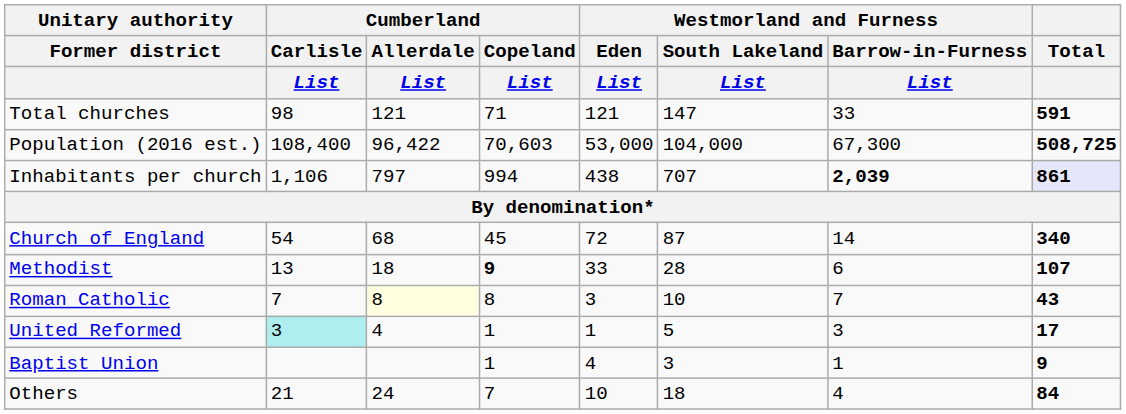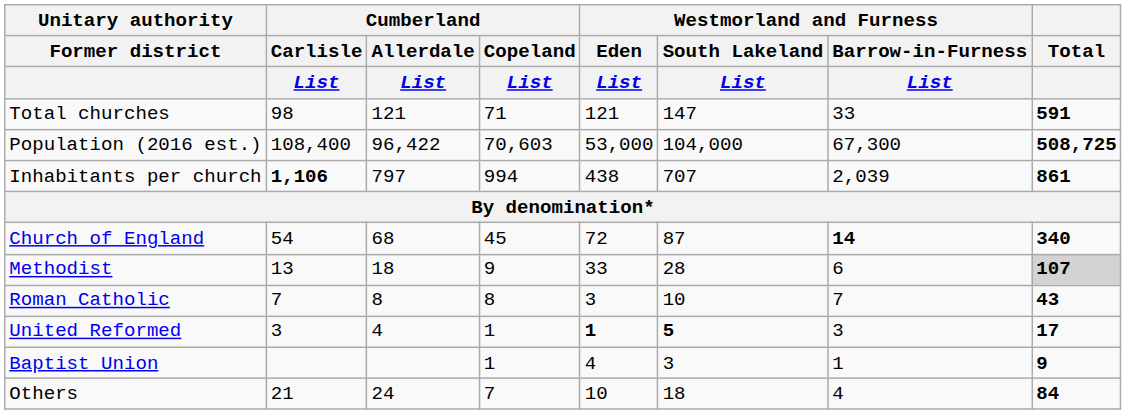(299, 176) normal -> (299, 176) bold
(861, 176) bold -> (861, 176) normal
(1054, 176) lavender background -> (1054, 176) no background
(844, 238) normal -> (844, 238) bold
(490, 269) bold -> (490, 269) normal
(1054, 269) no background -> (1054, 269) lightgrey background
(377, 301) lightyellow background -> (377, 301) no background
(276, 332) paleturquoise background -> (276, 332) no background
(590, 332) normal -> (590, 332) bold
(668, 332) normal -> (668, 332) bold
